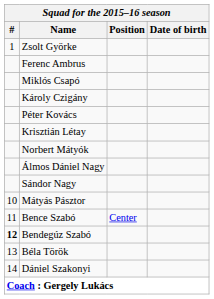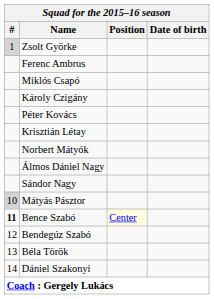(12, 47) no background -> (12, 47) lightgrey background
(12, 200) no background -> (12, 200) lightgrey background
(12, 217) normal -> (12, 217) bold
(123, 217) no background -> (123, 217) lightyellow background
(12, 234) bold -> (12, 234) normal
